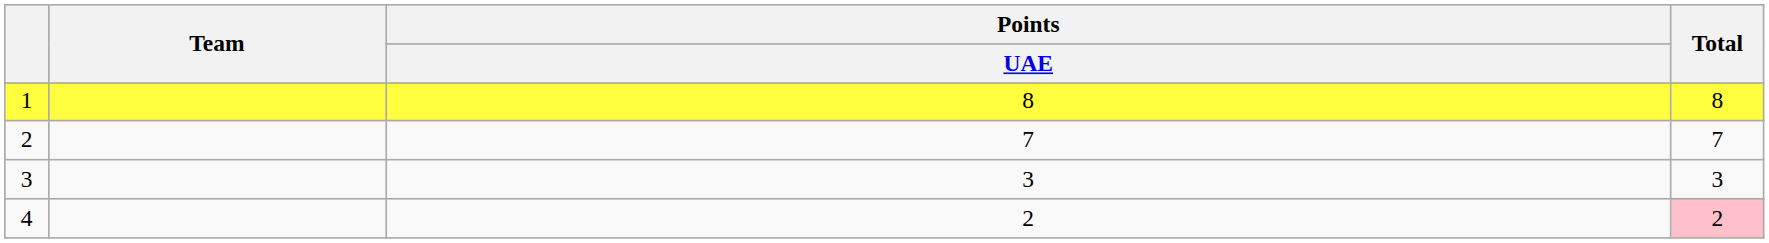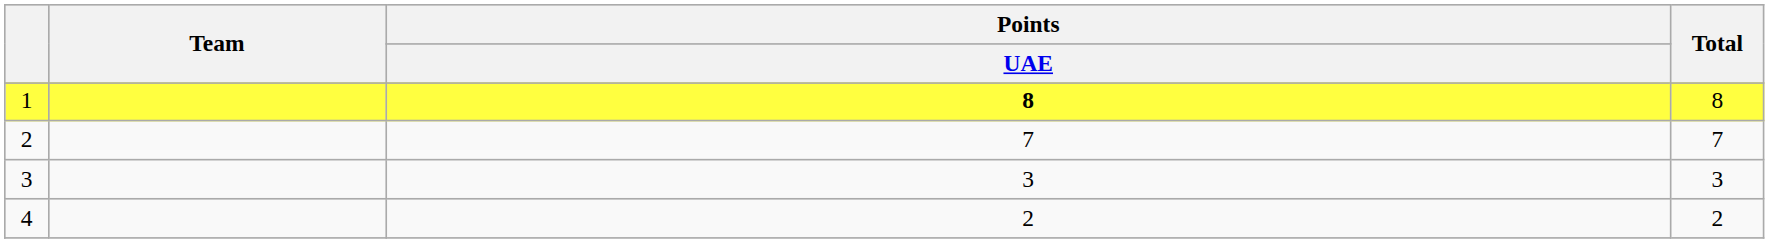(1028, 101) normal -> (1028, 101) bold
(1717, 217) pink background -> (1717, 217) no background
